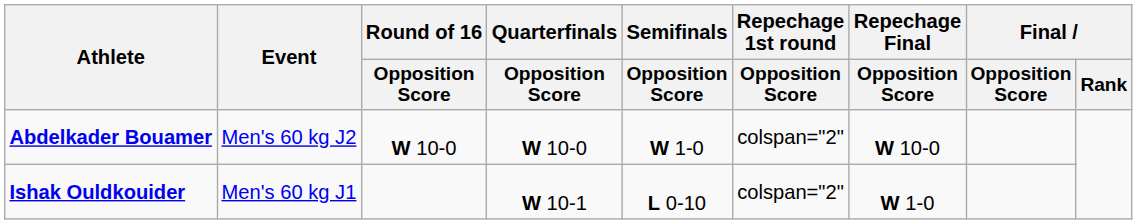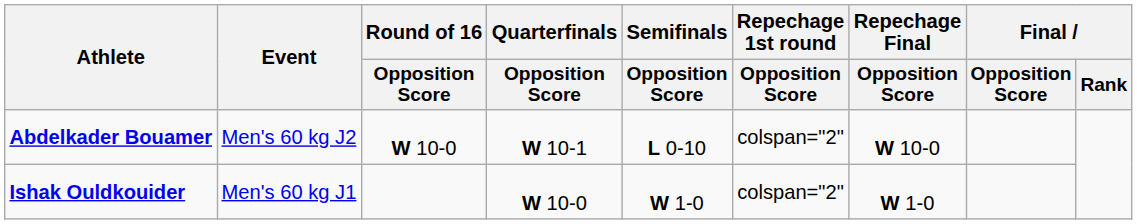(554, 149) W 10-0 -> (554, 149) W 10-1
(677, 149) W 1-0 -> (677, 149) L 0-10
(554, 203) W 10-1 -> (554, 203) W 10-0
(677, 203) L 0-10 -> (677, 203) W 1-0
